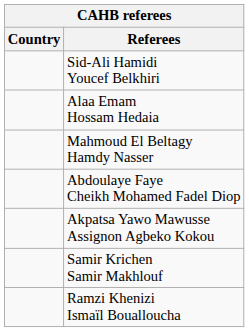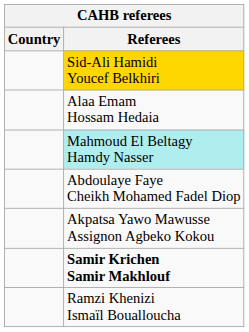(113, 70) no background -> (113, 70) gold background
(130, 149) no background -> (130, 149) paleturquoise background
(115, 267) normal -> (119, 267) bold
